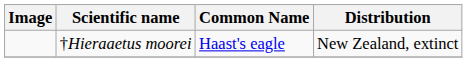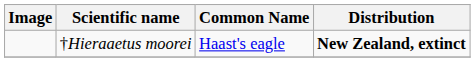(388, 43) normal -> (391, 43) bold
